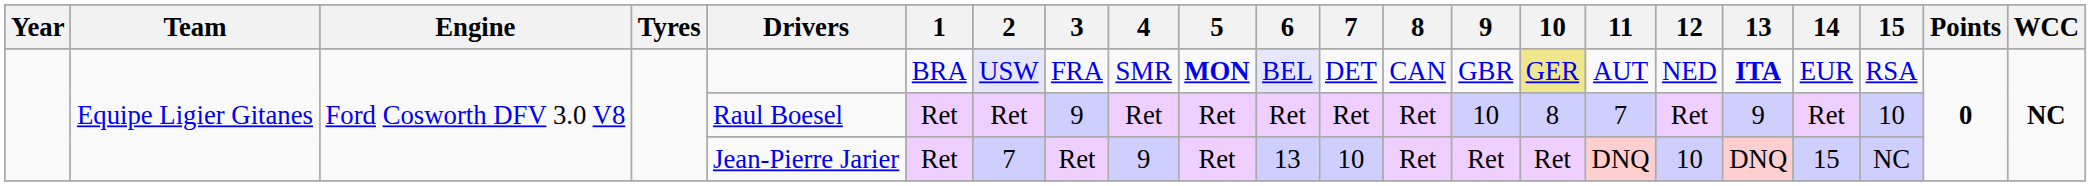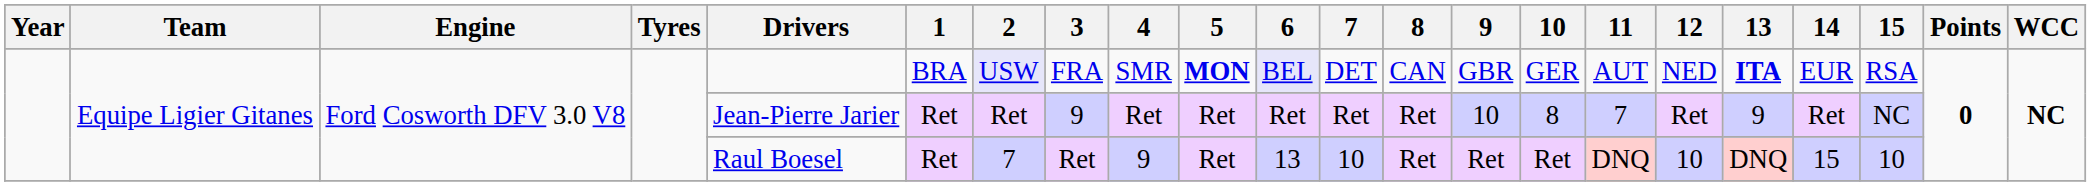(1552, 70) khaki background -> (1552, 70) no background
(778, 114) Raul Boesel -> (806, 114) Jean-Pierre Jarier
(1892, 114) 10 -> (1892, 114) NC
(806, 159) Jean-Pierre Jarier -> (778, 159) Raul Boesel
(1892, 159) NC -> (1892, 159) 10
